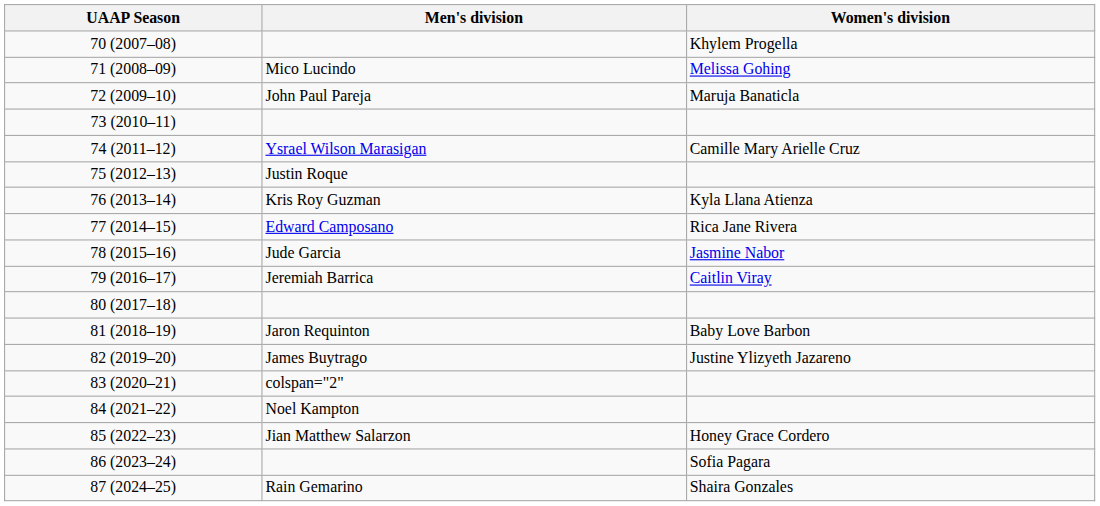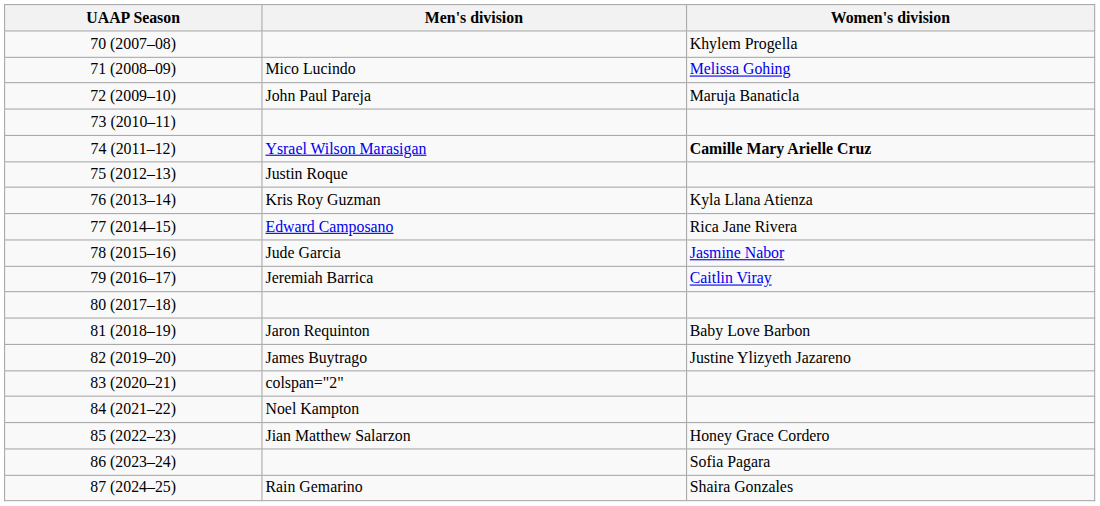(775, 148) normal -> (781, 148) bold
